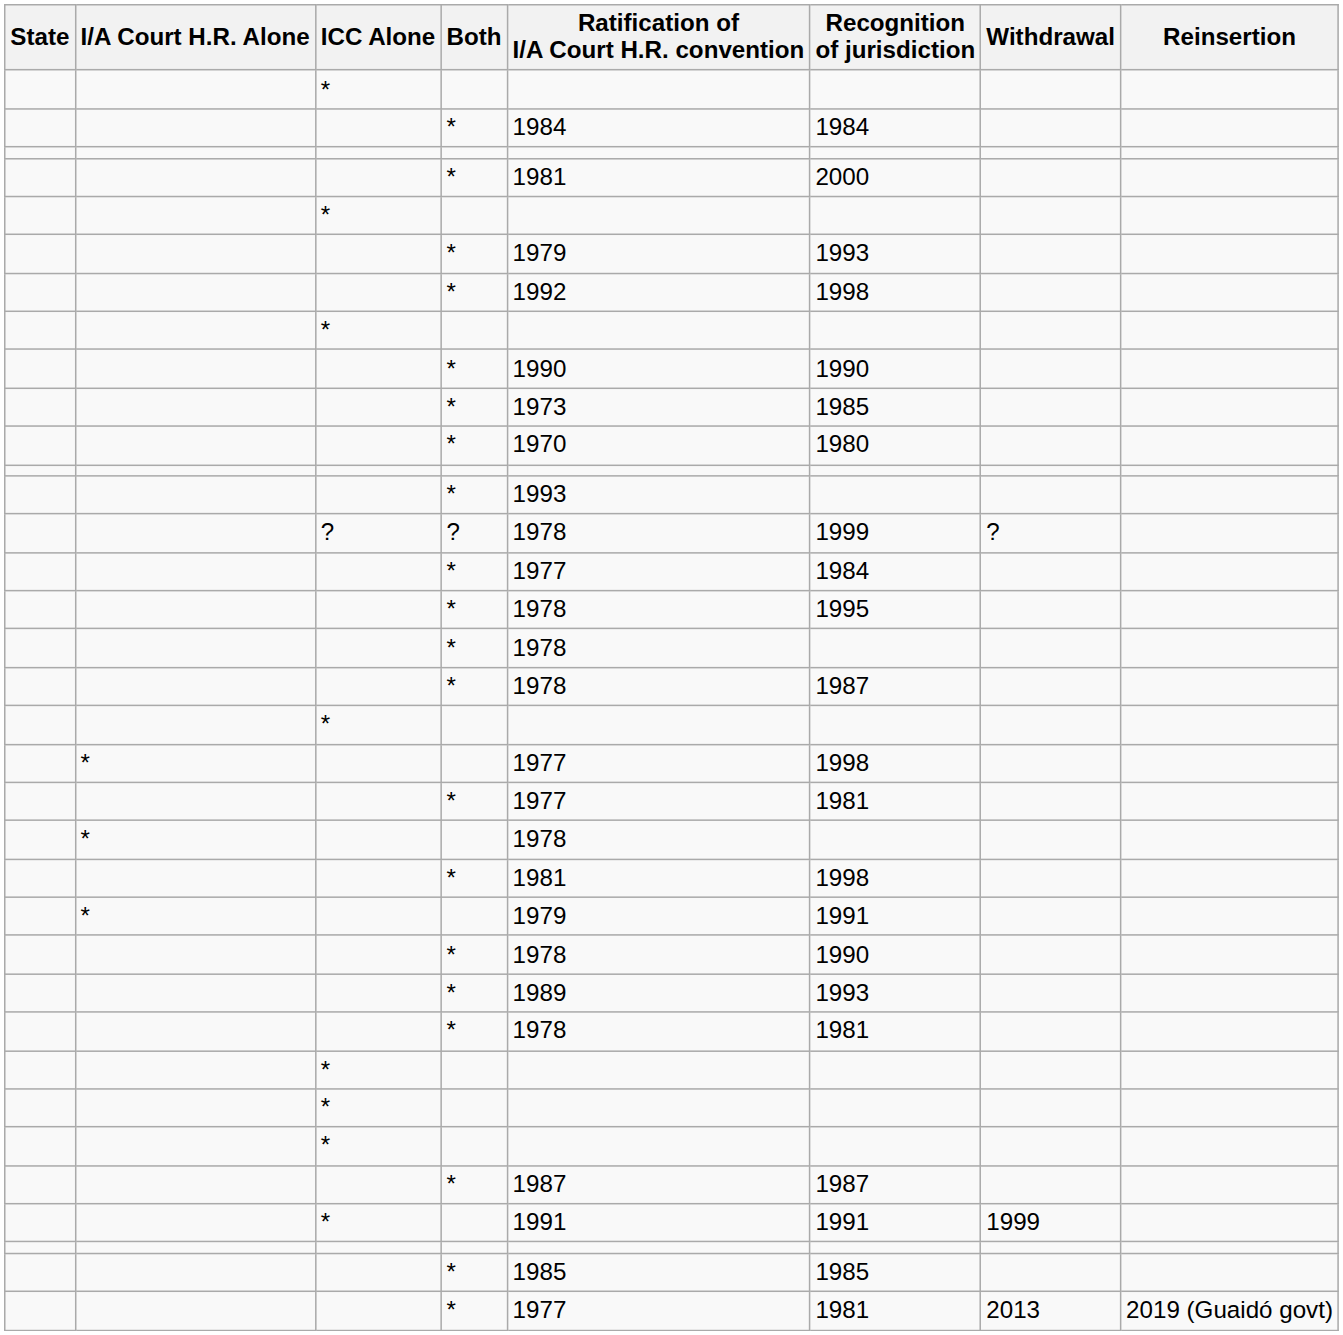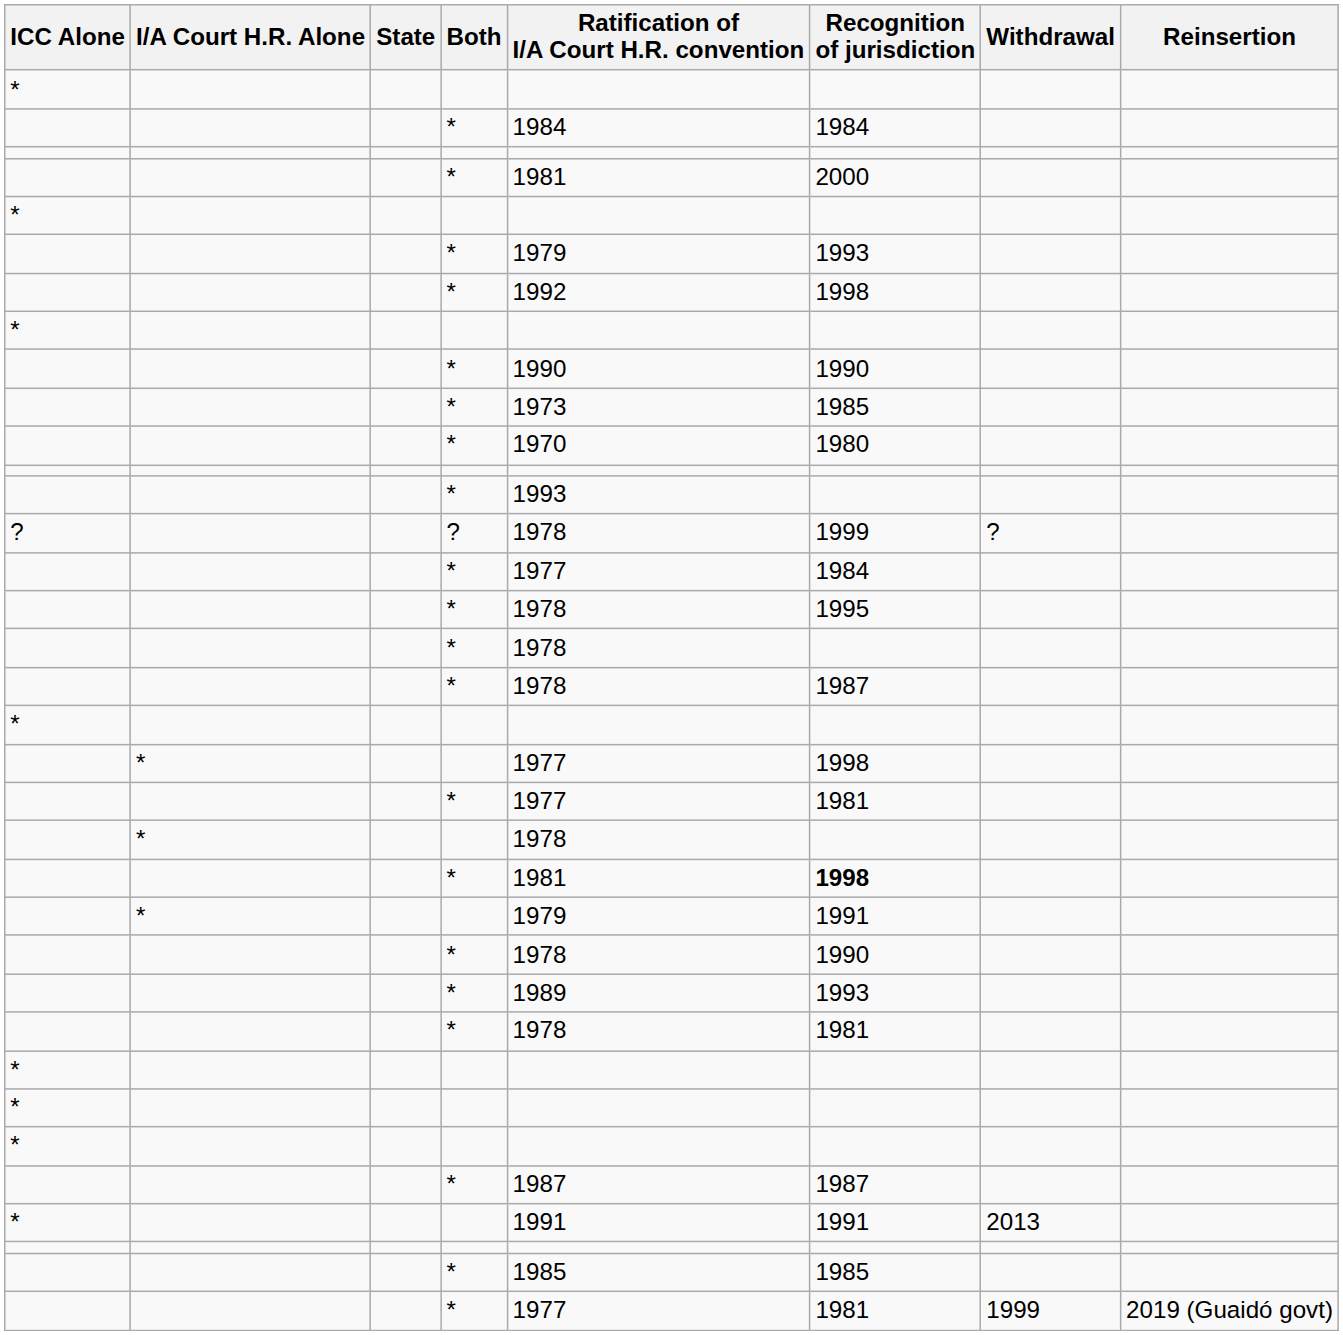columns swapped: (40, 37) <-> (378, 37)
(842, 877) normal -> (842, 877) bold
(1013, 1222) 1999 -> (1013, 1222) 2013
(1013, 1310) 2013 -> (1013, 1310) 1999
